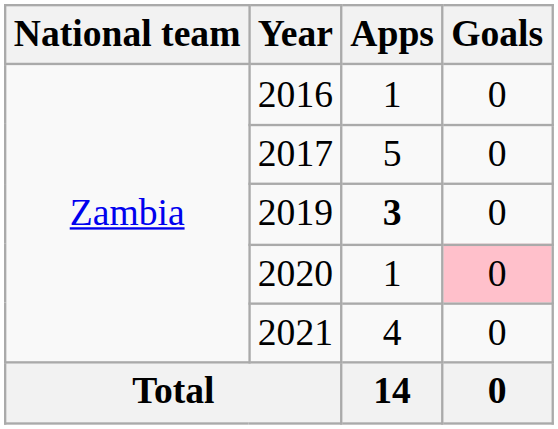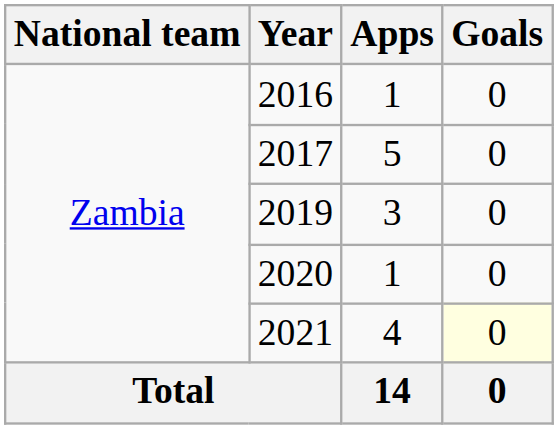(392, 213) bold -> (392, 213) normal
(497, 272) pink background -> (497, 272) no background
(497, 332) no background -> (497, 332) lightyellow background
